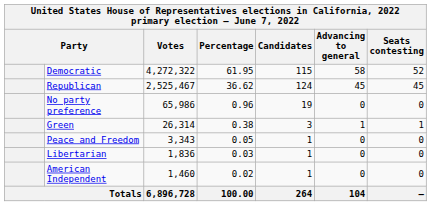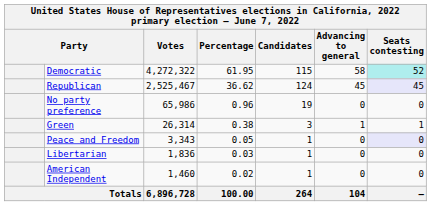(418, 72) no background -> (418, 72) paleturquoise background
(418, 86) no background -> (418, 86) lavender background
(421, 140) no background -> (421, 140) lavender background
